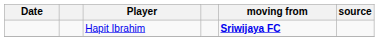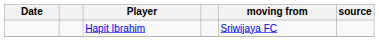(250, 28) bold -> (249, 28) normal
